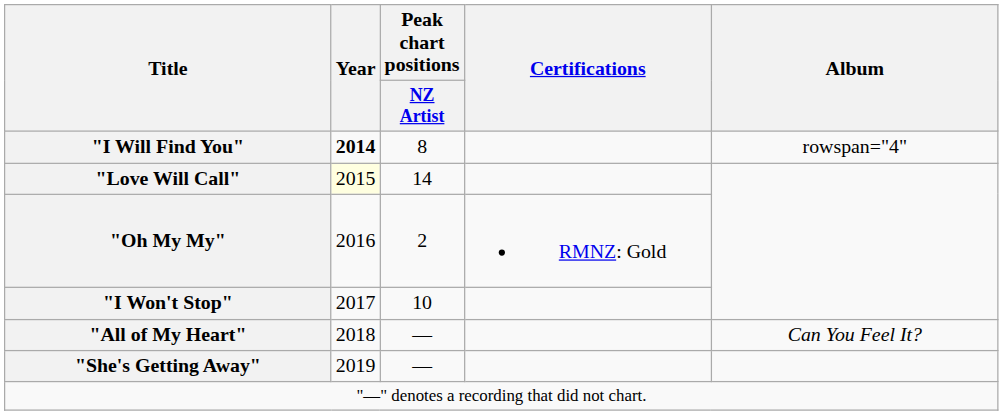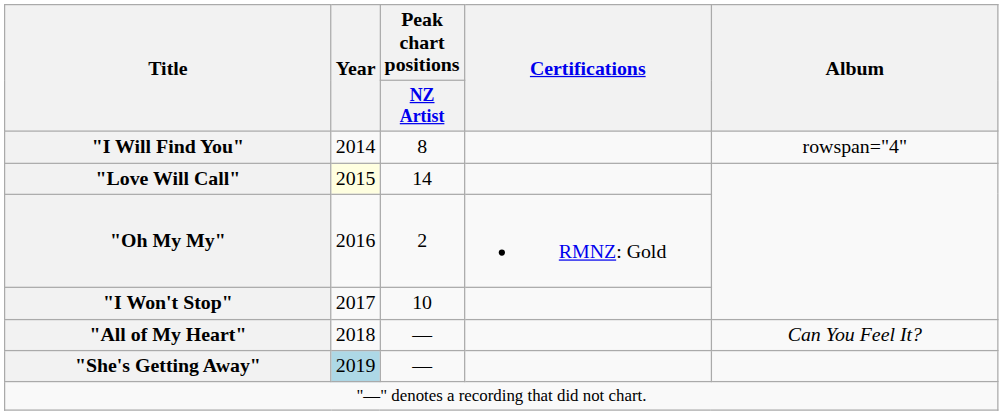(356, 146) bold -> (356, 146) normal
(356, 366) no background -> (356, 366) lightblue background
